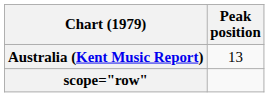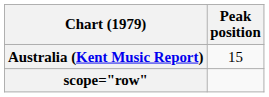(235, 56) 13 -> (235, 56) 15
